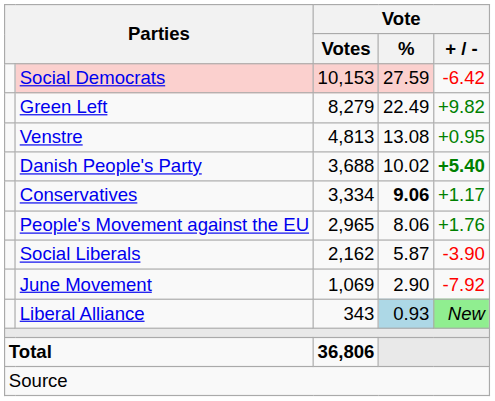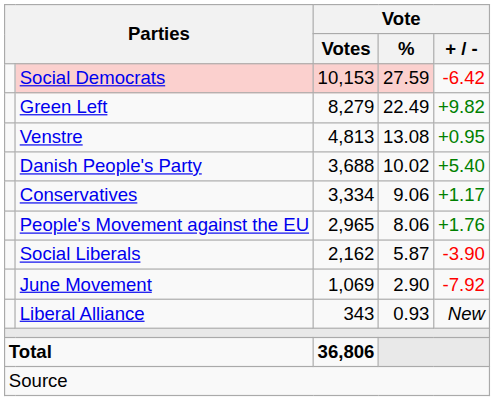(461, 166) bold -> (461, 166) normal
(411, 195) bold -> (411, 195) normal
(411, 313) lightblue background -> (411, 313) no background
(466, 313) lightgreen background -> (466, 313) no background
